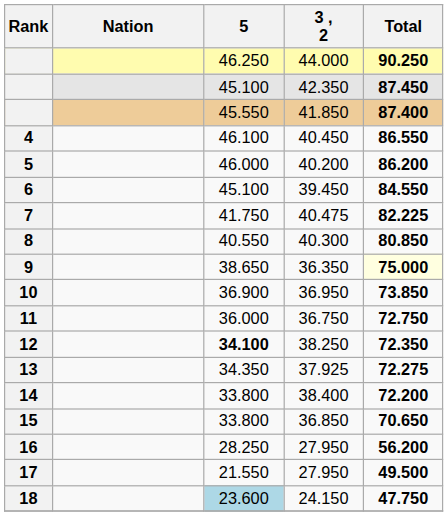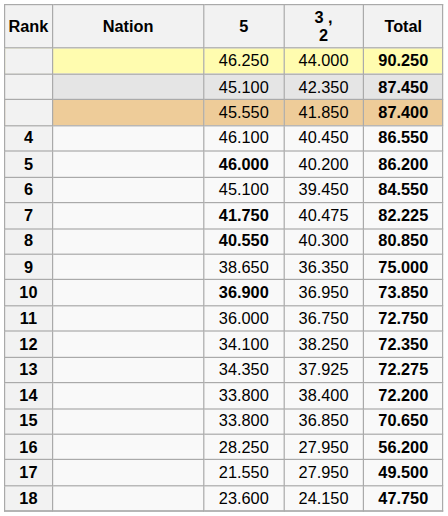(244, 164) normal -> (244, 164) bold
(244, 215) normal -> (244, 215) bold
(244, 241) normal -> (244, 241) bold
(403, 267) lightyellow background -> (403, 267) no background
(244, 292) normal -> (244, 292) bold
(244, 344) bold -> (244, 344) normal
(244, 498) lightblue background -> (244, 498) no background
